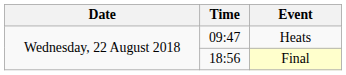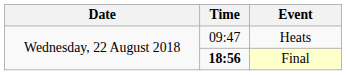(225, 59) normal -> (225, 59) bold
